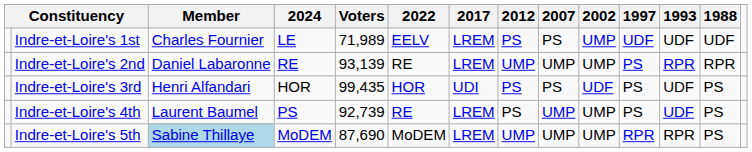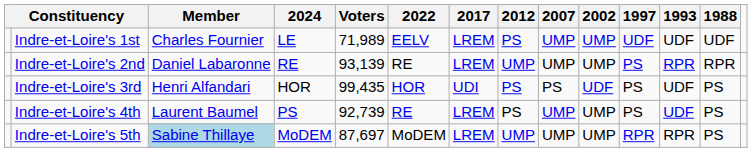(552, 40) PS -> (559, 40) UMP
(362, 135) 87,690 -> (362, 135) 87,697
